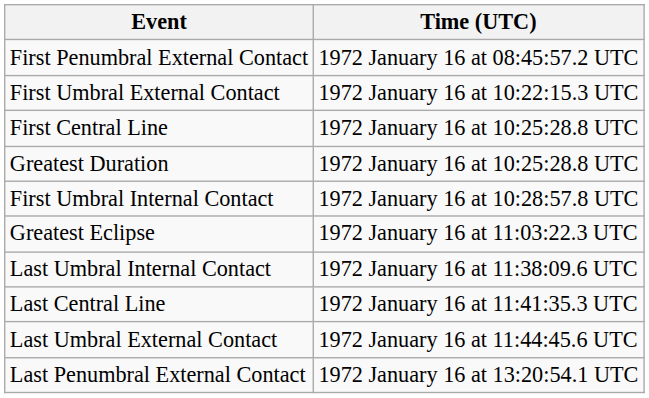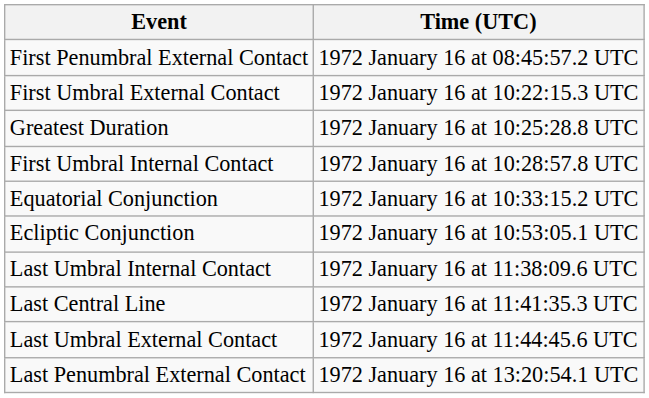- row: (89, 127)
+ row: (114, 198)
+ row: (102, 233)
- row: (82, 233)
